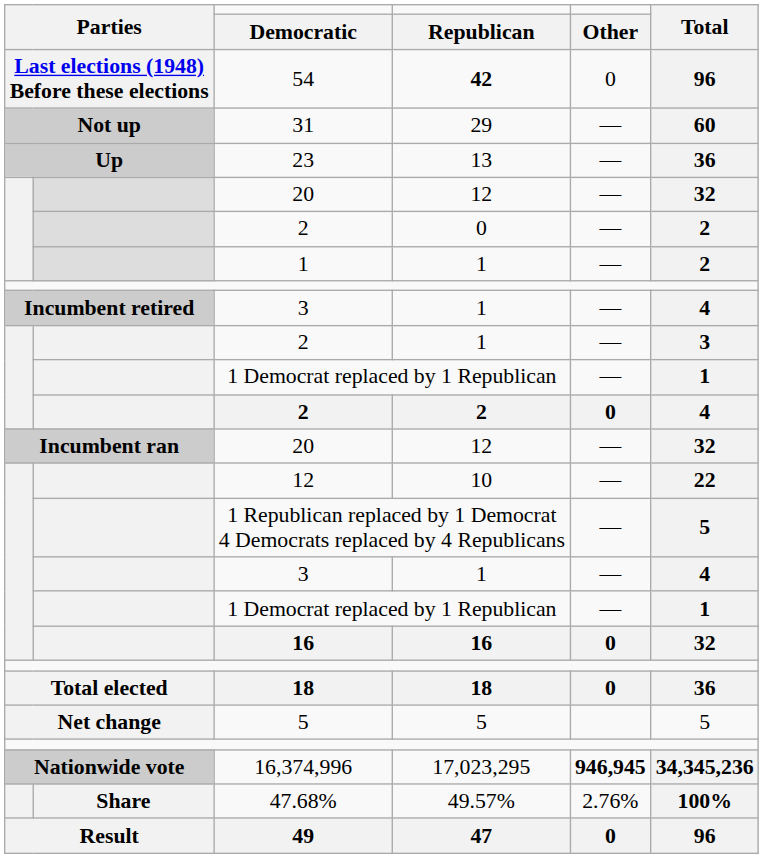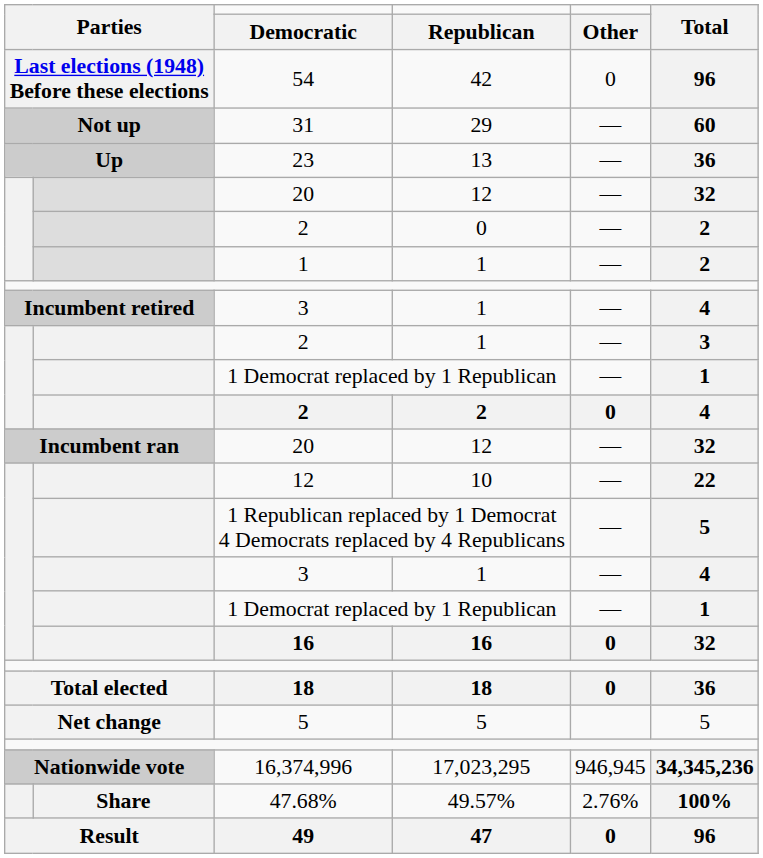(481, 78) bold -> (481, 78) normal
(610, 766) bold -> (610, 766) normal
